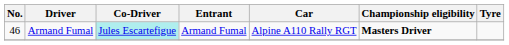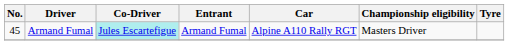(15, 30) 46 -> (15, 30) 45
(397, 30) bold -> (394, 30) normal
